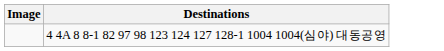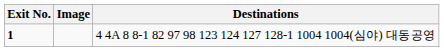+ column: (29, 14)
